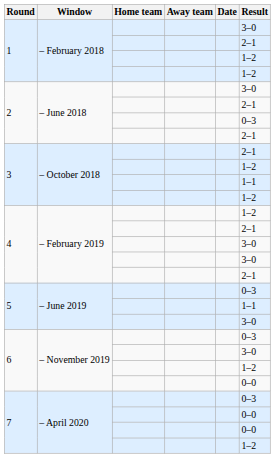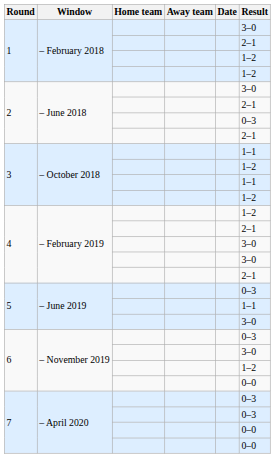(249, 151) 2–1 -> (249, 151) 1–1
(249, 414) 0–0 -> (249, 414) 0–3
(249, 445) 1–2 -> (249, 445) 0–0
